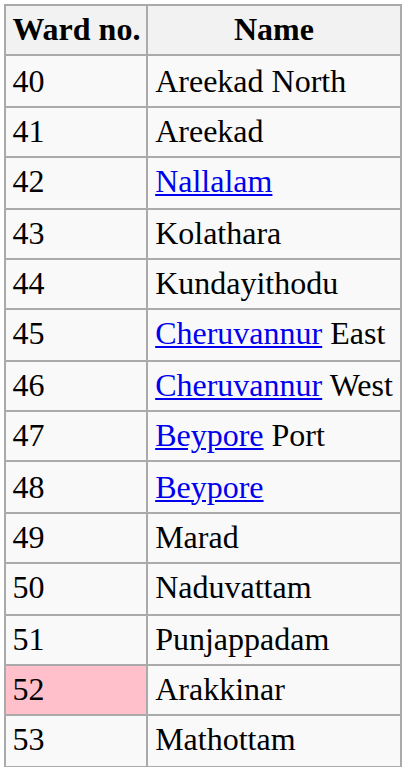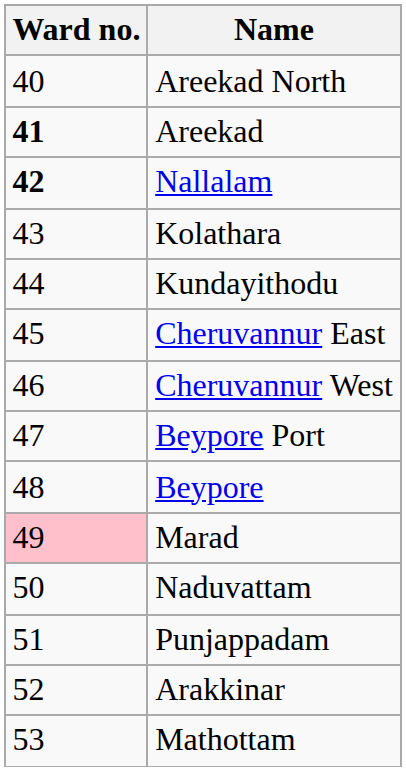(28, 131) normal -> (28, 131) bold
(28, 182) normal -> (28, 182) bold
(28, 537) no background -> (28, 537) pink background
(28, 689) pink background -> (28, 689) no background
